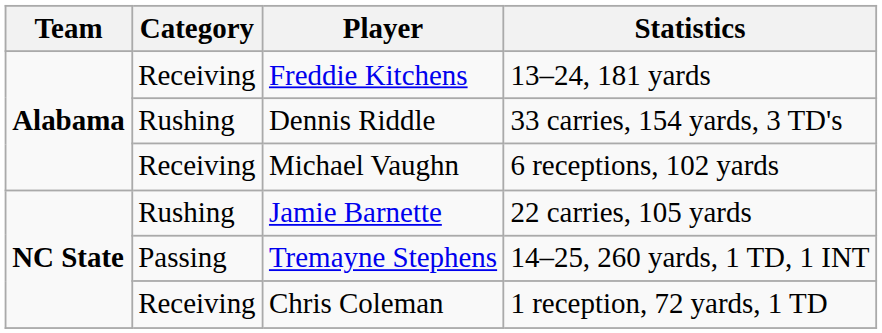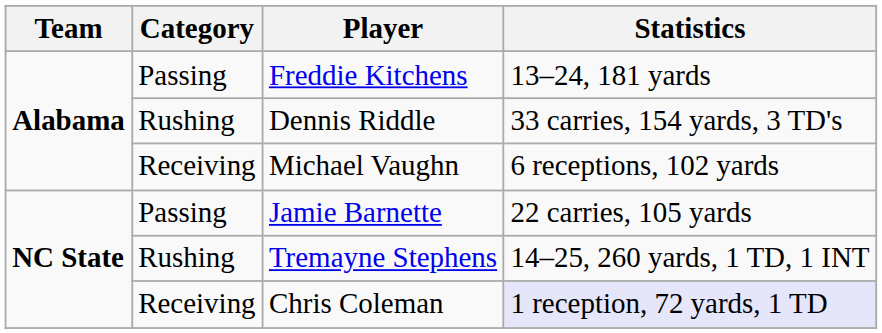(197, 74) Receiving -> (182, 74) Passing
(186, 212) Rushing -> (182, 212) Passing
(182, 258) Passing -> (186, 258) Rushing
(669, 303) no background -> (669, 303) lavender background
